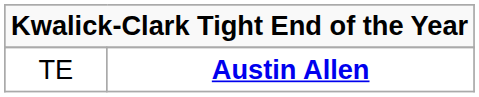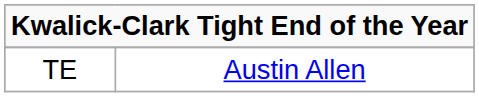(291, 69) bold -> (295, 69) normal
